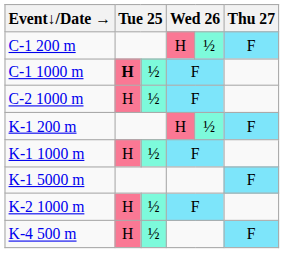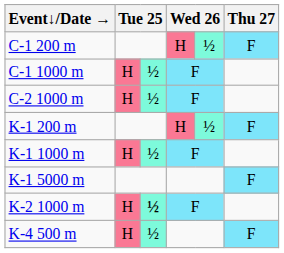(128, 72) bold -> (127, 72) normal
(154, 207) normal -> (153, 207) bold
